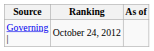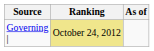(87, 33) no background -> (87, 33) khaki background
